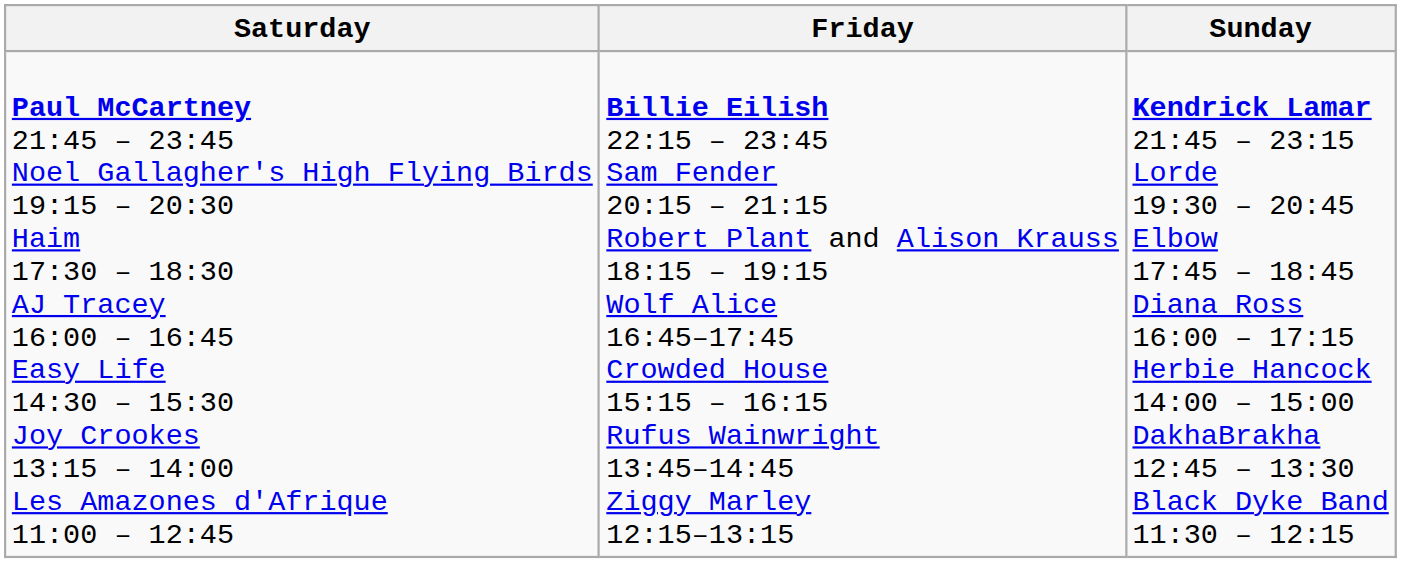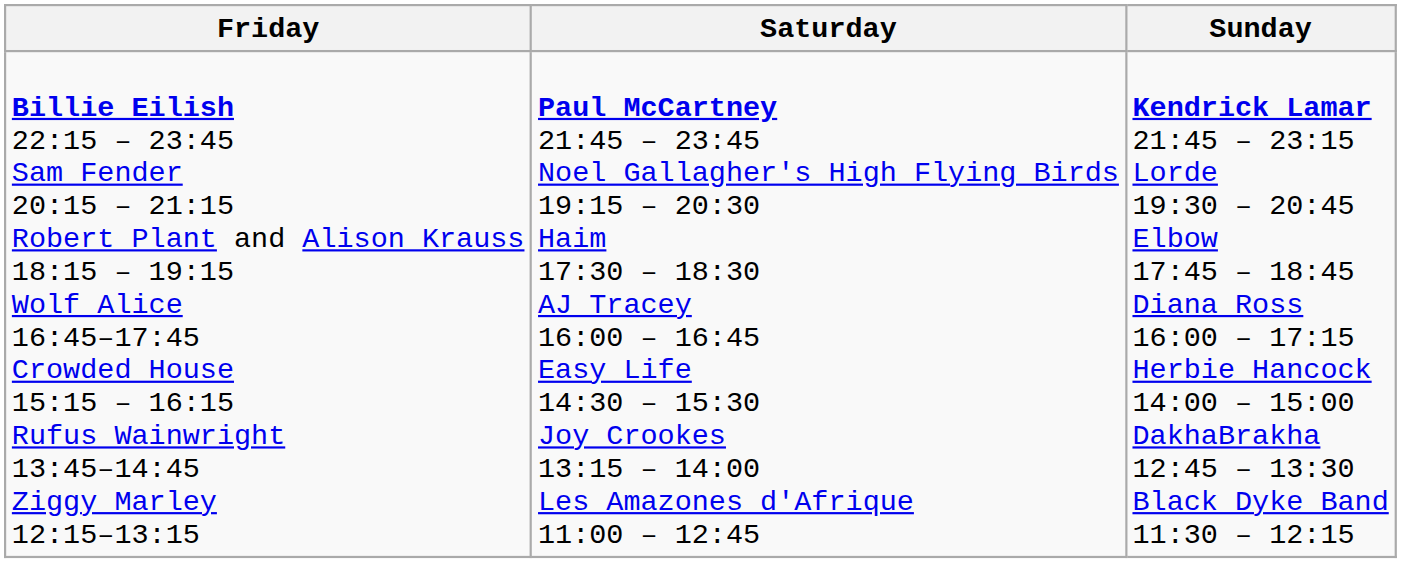columns swapped: (863, 28) <-> (302, 28)
